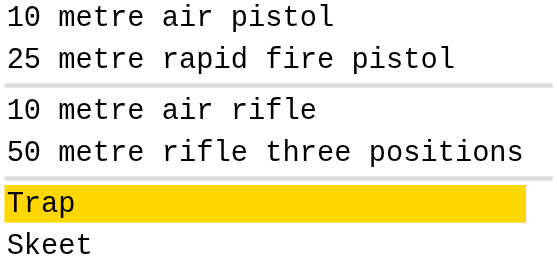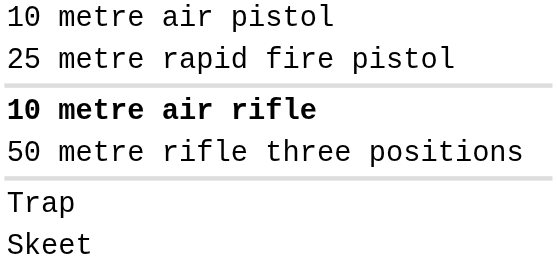(162, 111) normal -> (162, 111) bold
(41, 204) gold background -> (41, 204) no background
